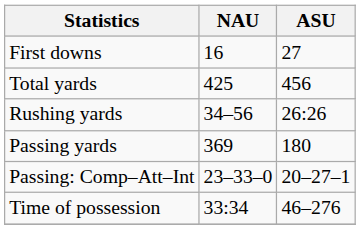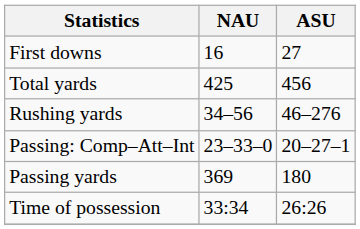(304, 114) 26:26 -> (311, 114) 46–276
rows swapped: (63, 145) <-> (102, 176)
(311, 208) 46–276 -> (304, 208) 26:26
